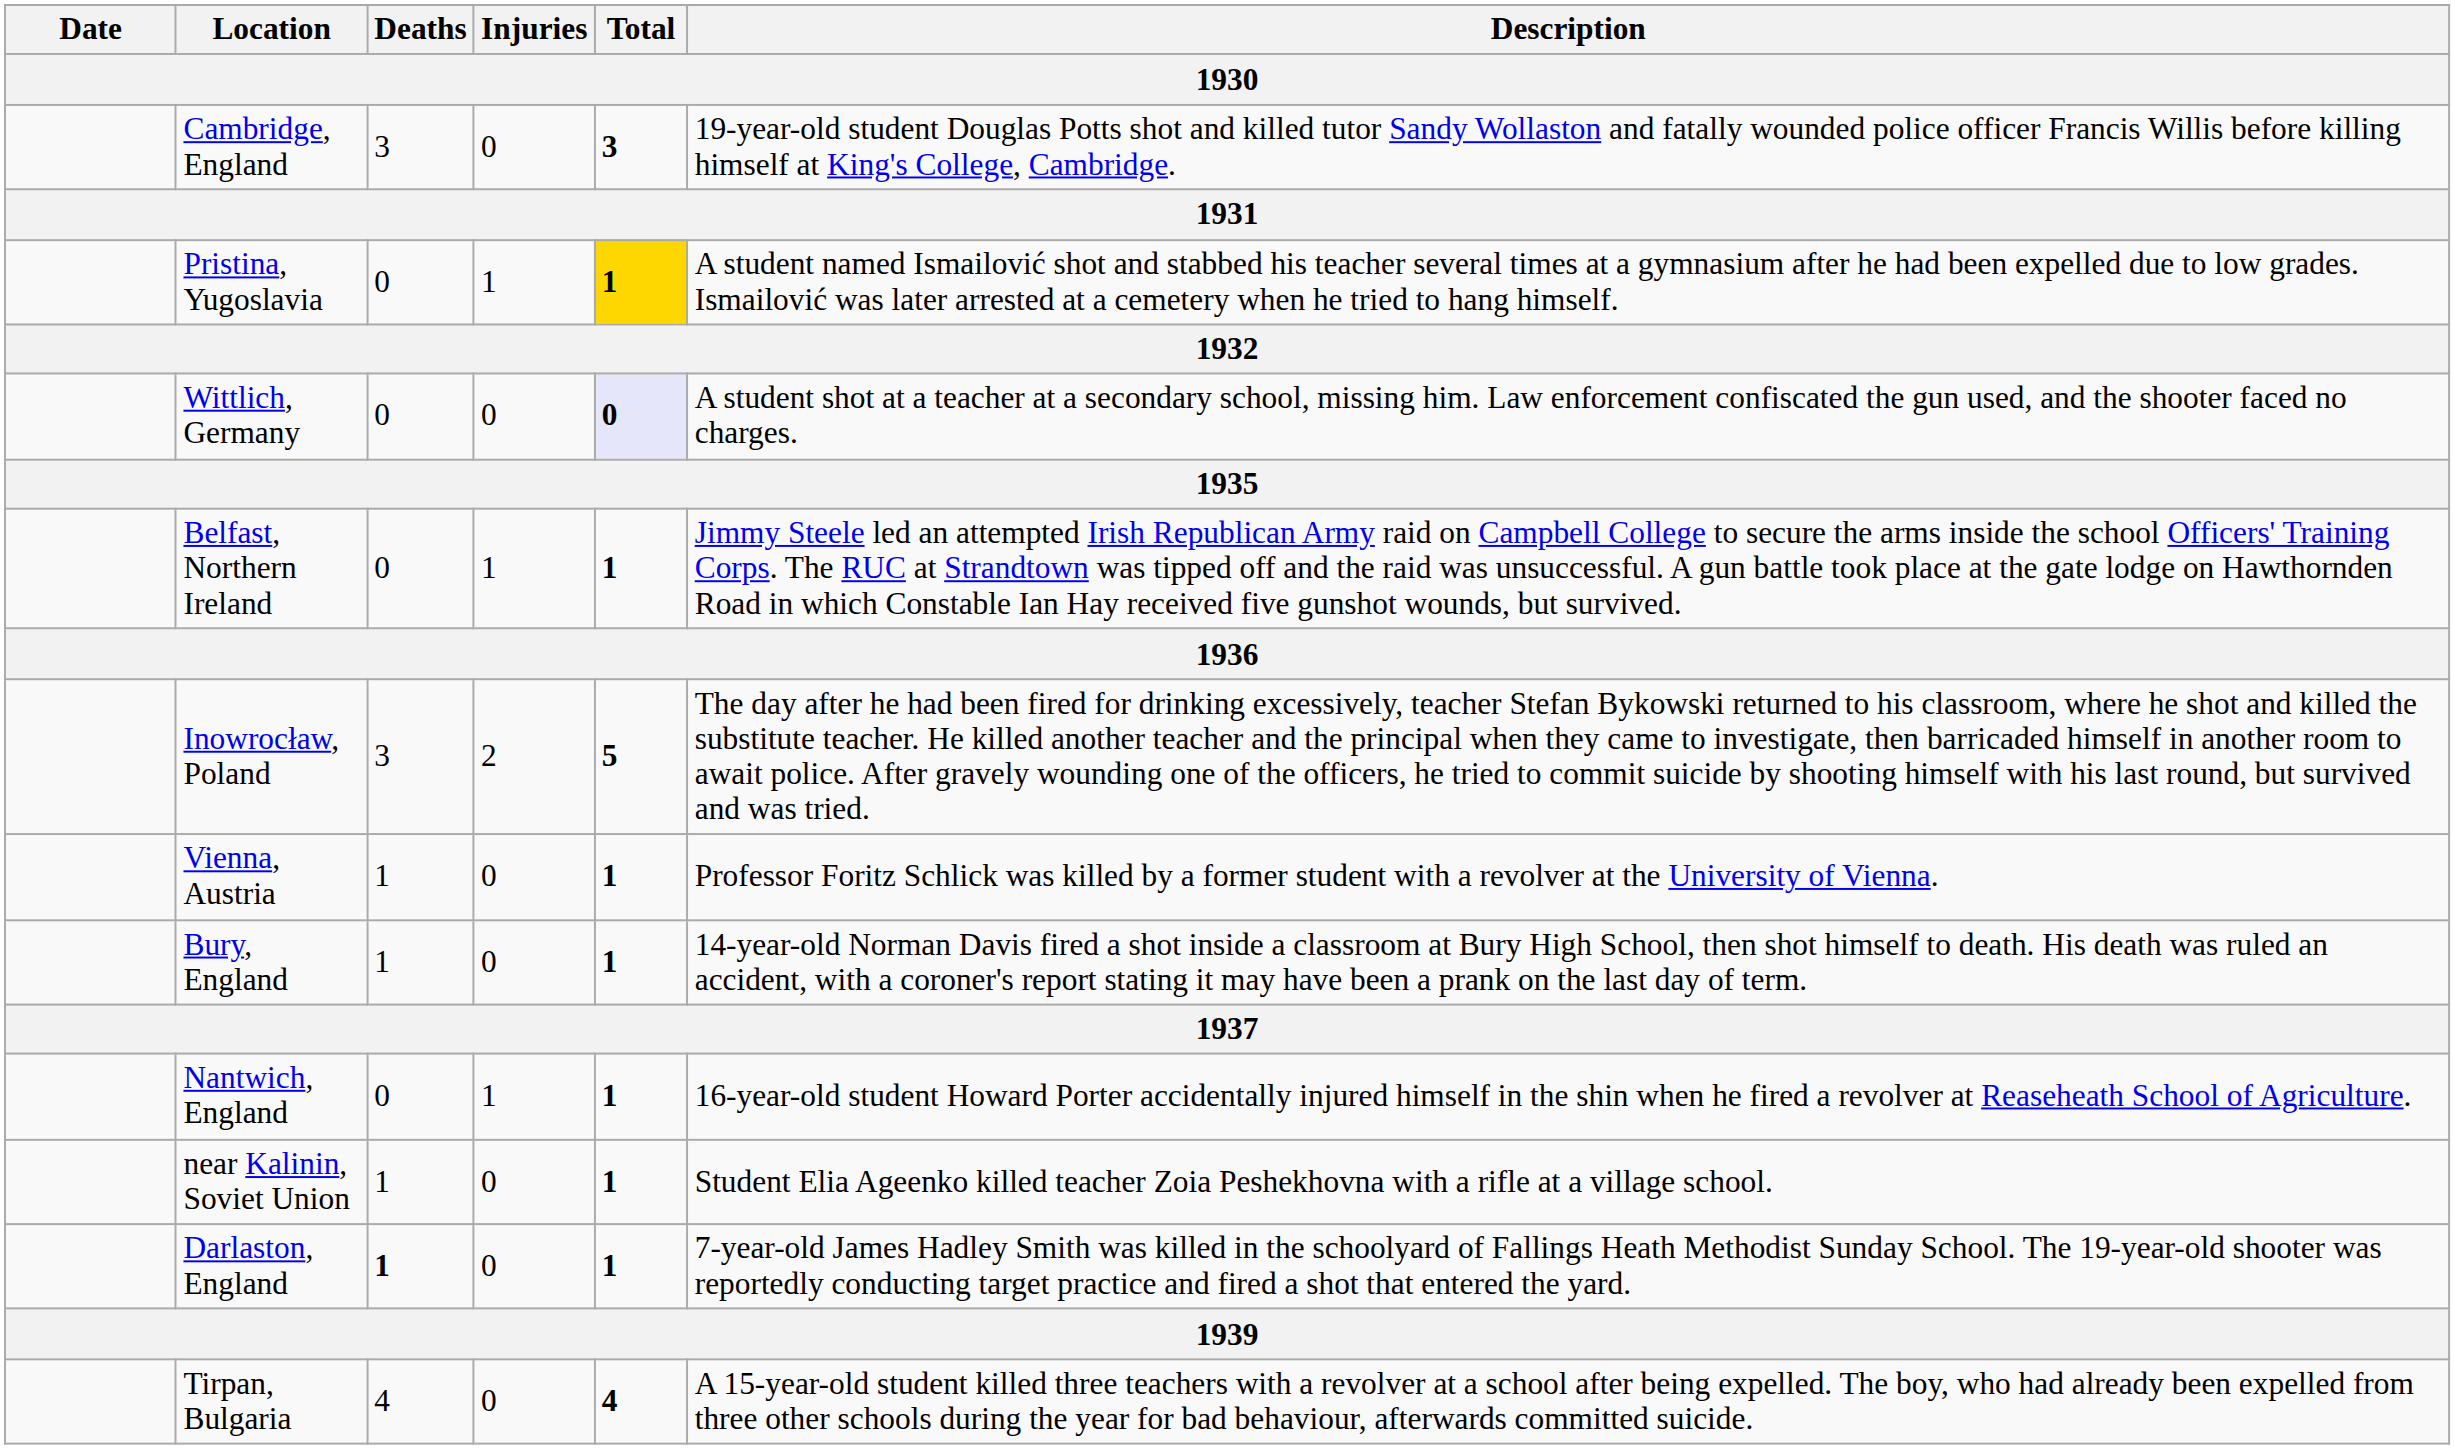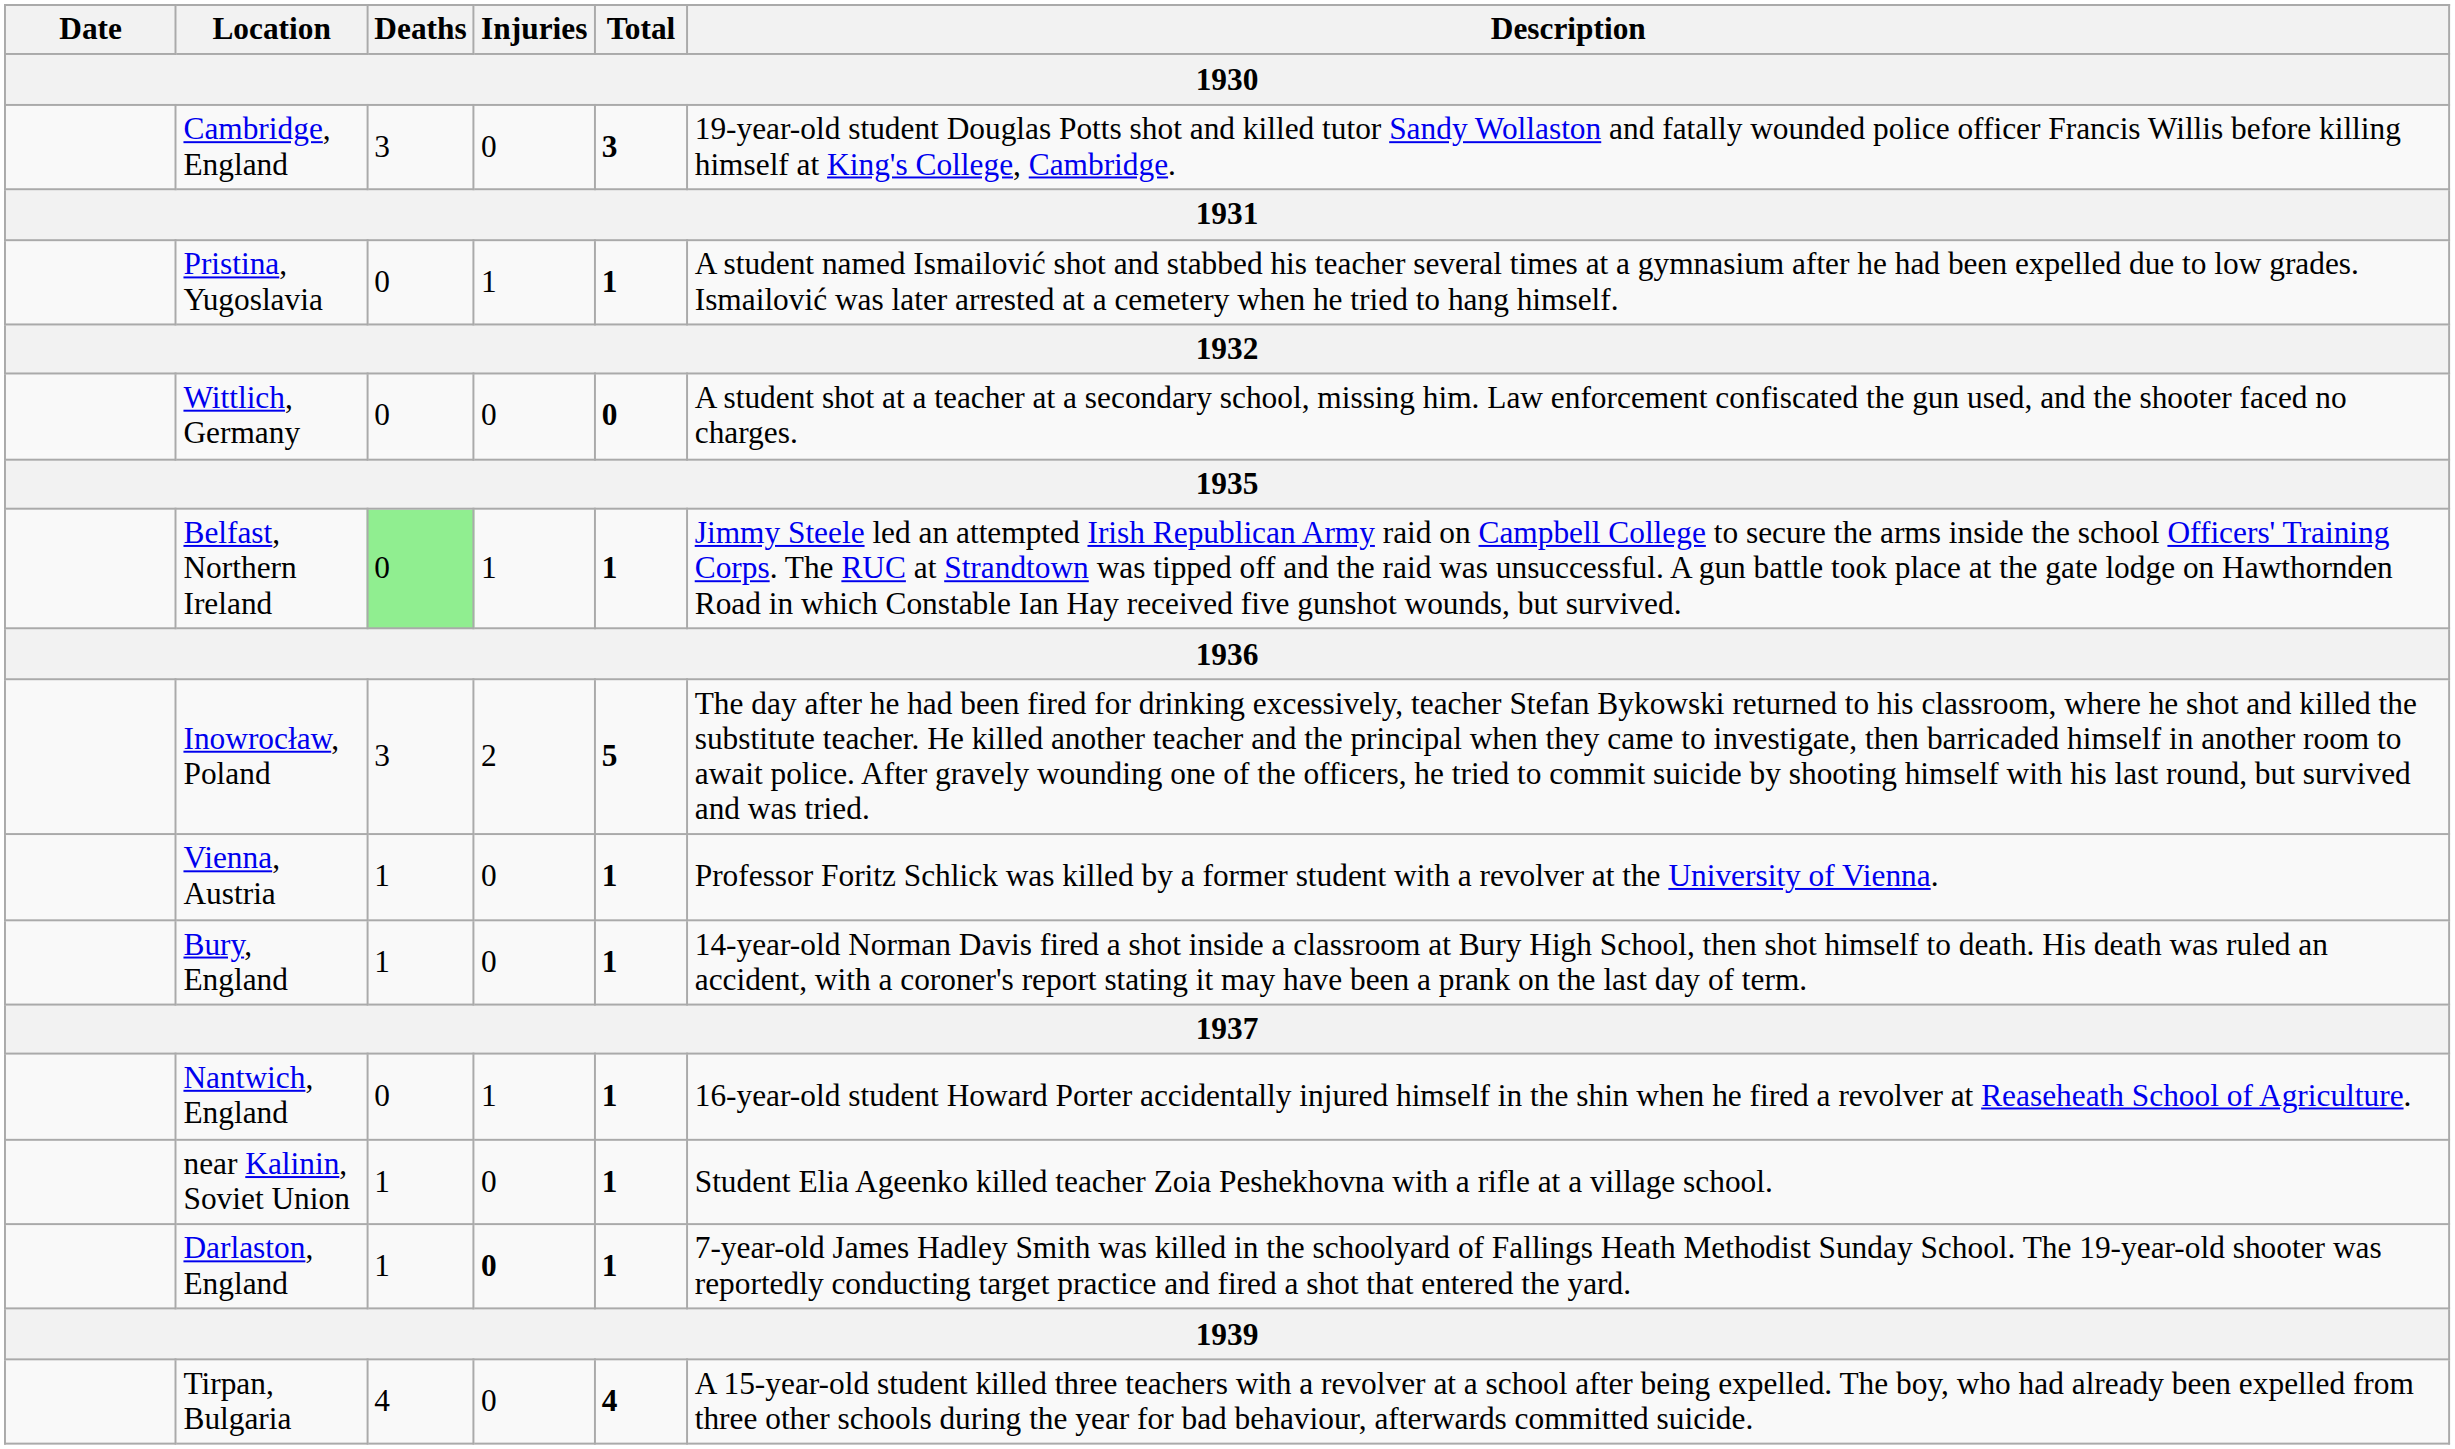(610, 281) gold background -> (610, 281) no background
(610, 415) lavender background -> (610, 415) no background
(382, 568) no background -> (382, 568) lightgreen background
(382, 1266) bold -> (382, 1266) normal
(489, 1266) normal -> (489, 1266) bold
